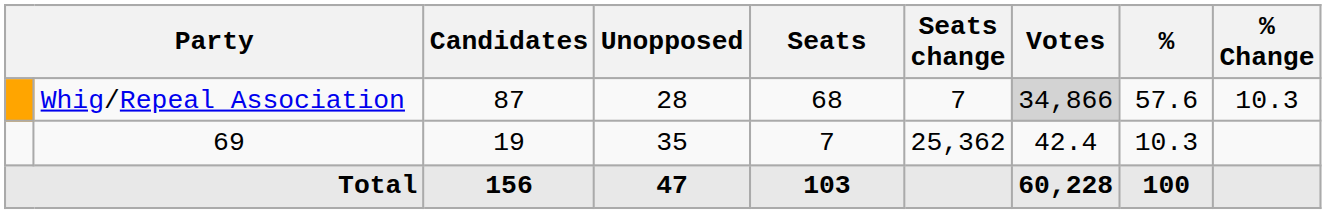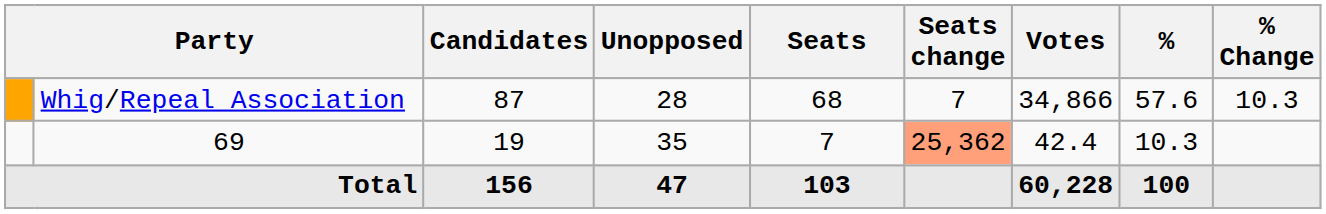(1066, 100) lightgrey background -> (1066, 100) no background
(958, 143) no background -> (958, 143) lightsalmon background
